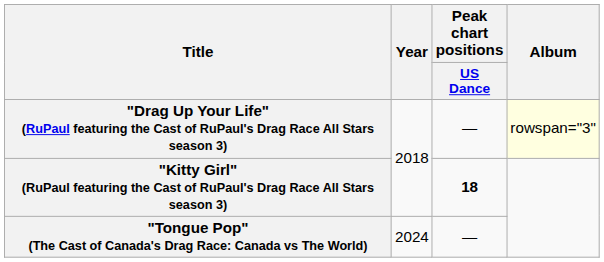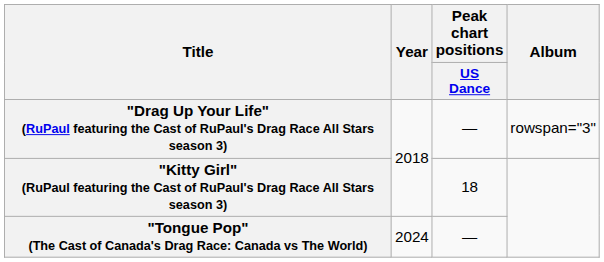(553, 128) lightyellow background -> (553, 128) no background
(470, 187) bold -> (470, 187) normal
